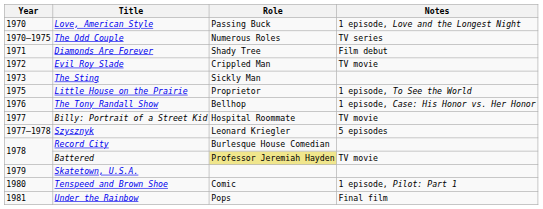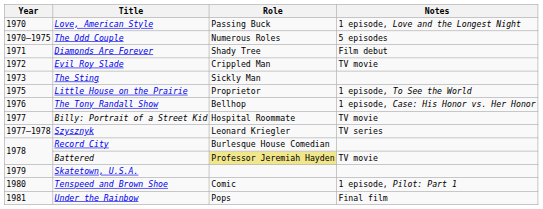(361, 38) TV series -> (363, 38) 5 episodes
(363, 131) 5 episodes -> (361, 131) TV series
